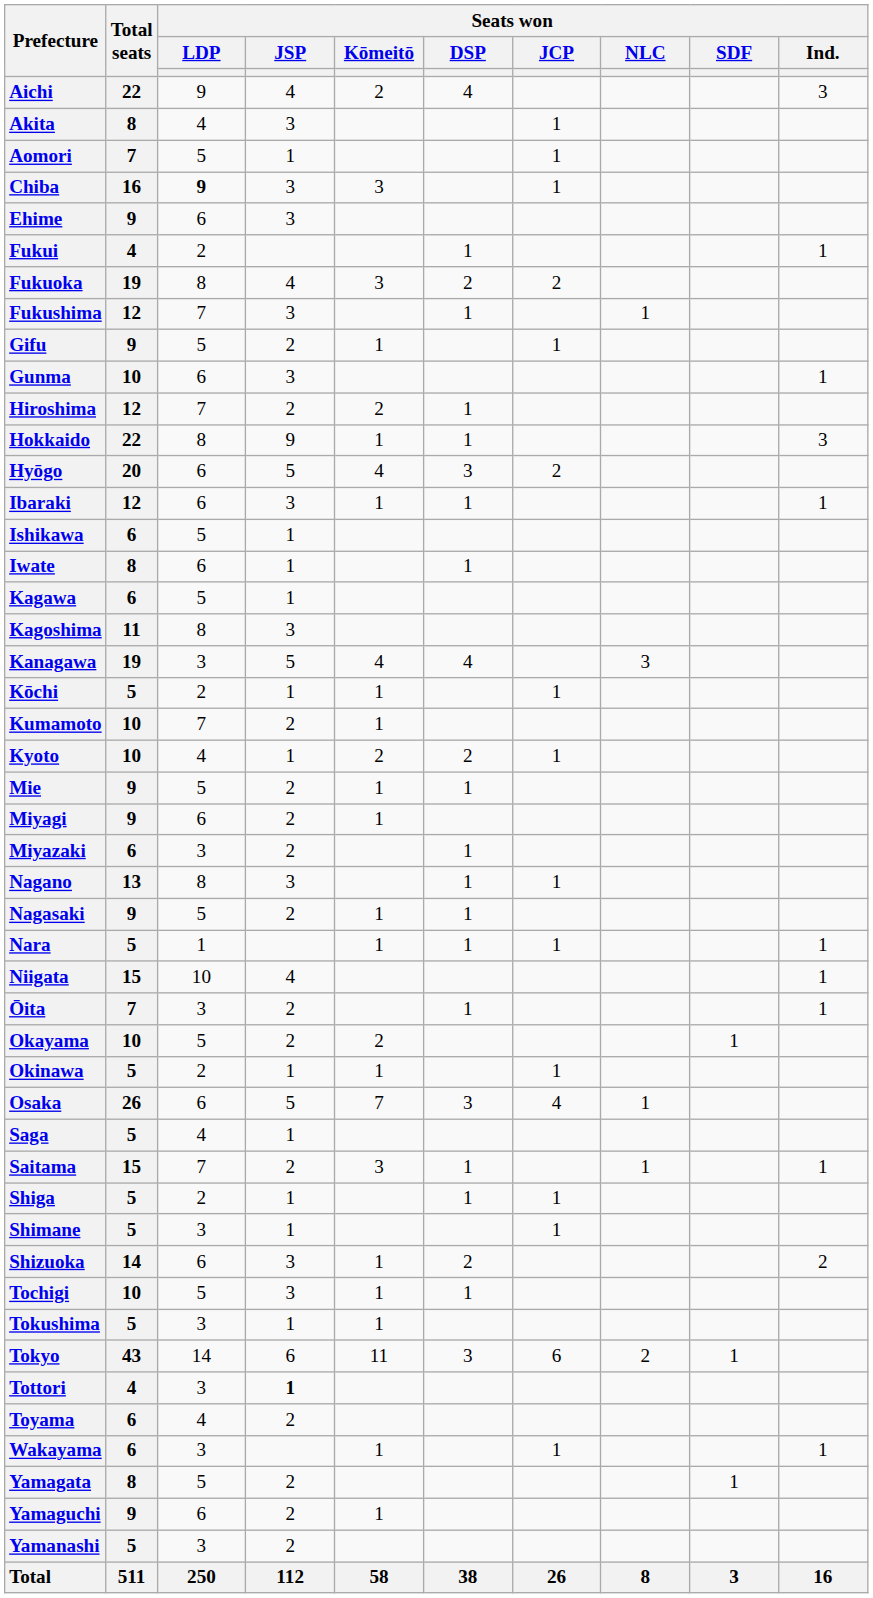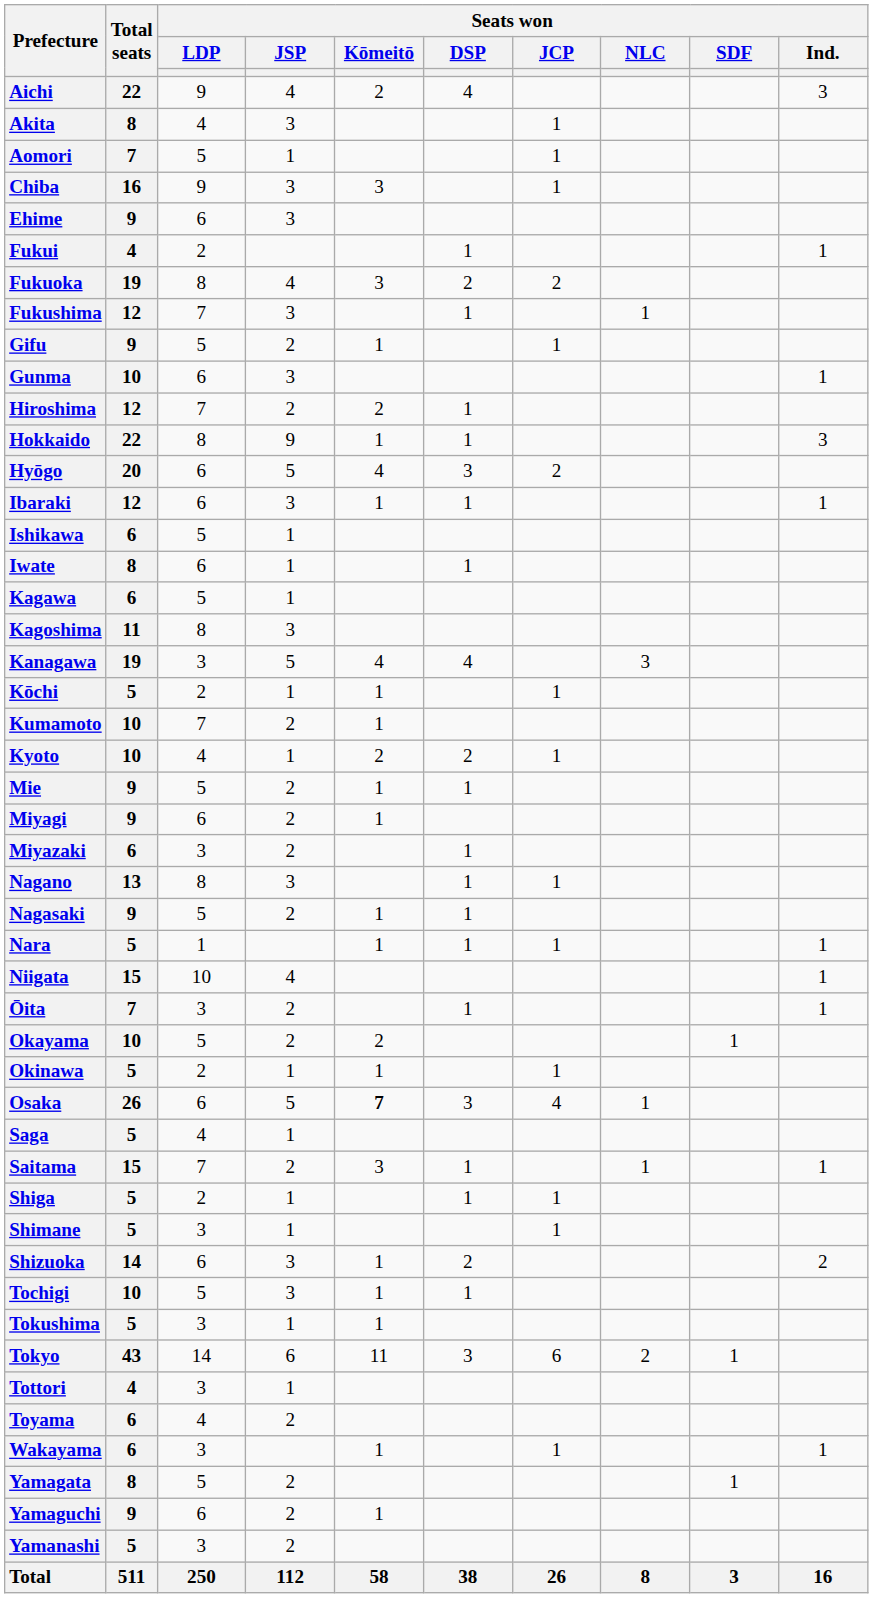(201, 187) bold -> (201, 187) normal
(379, 1103) normal -> (379, 1103) bold
(290, 1387) bold -> (290, 1387) normal
